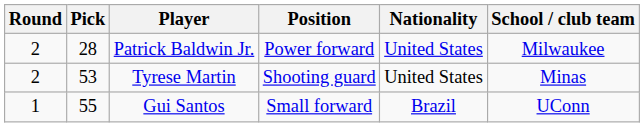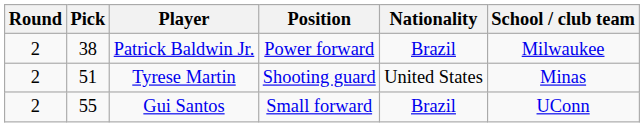(88, 48) 28 -> (88, 48) 38
(433, 48) United States -> (433, 48) Brazil
(88, 77) 53 -> (88, 77) 51
(35, 106) 1 -> (35, 106) 2
